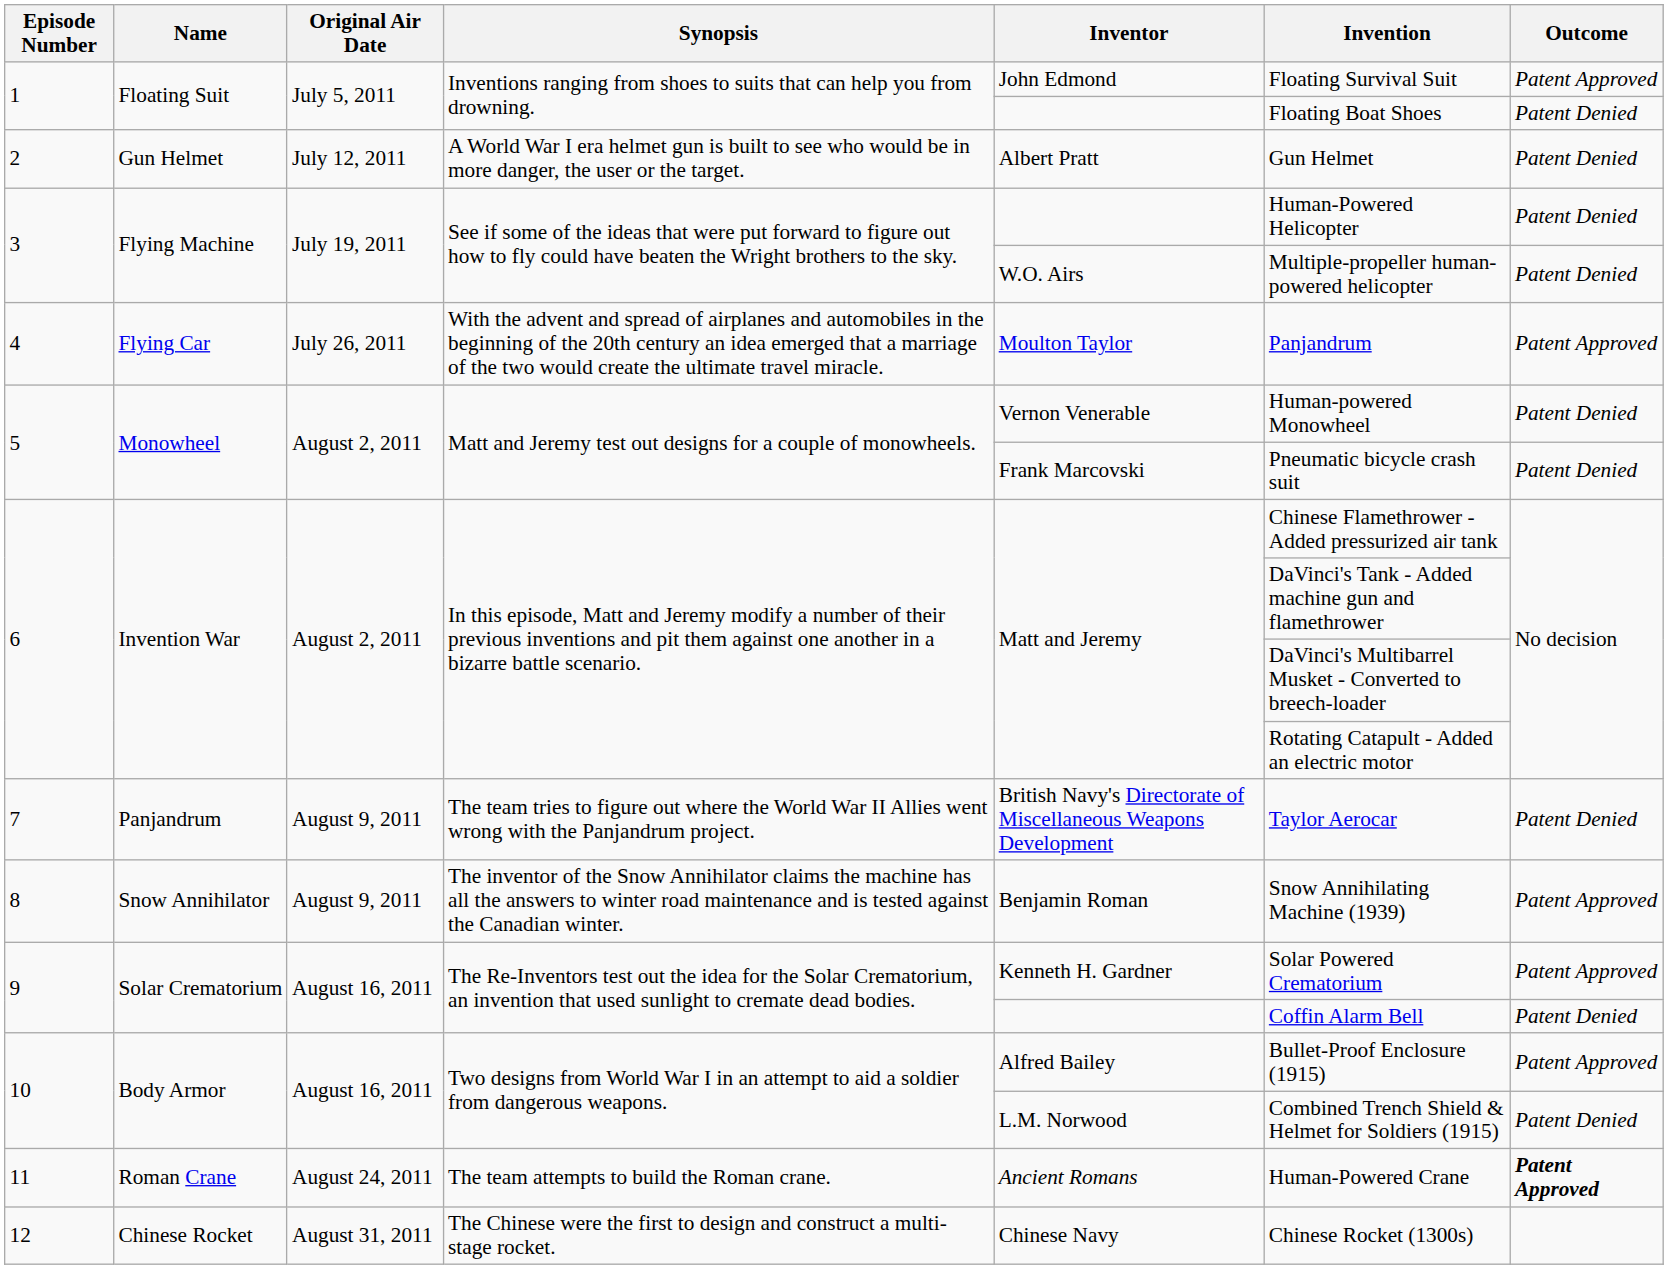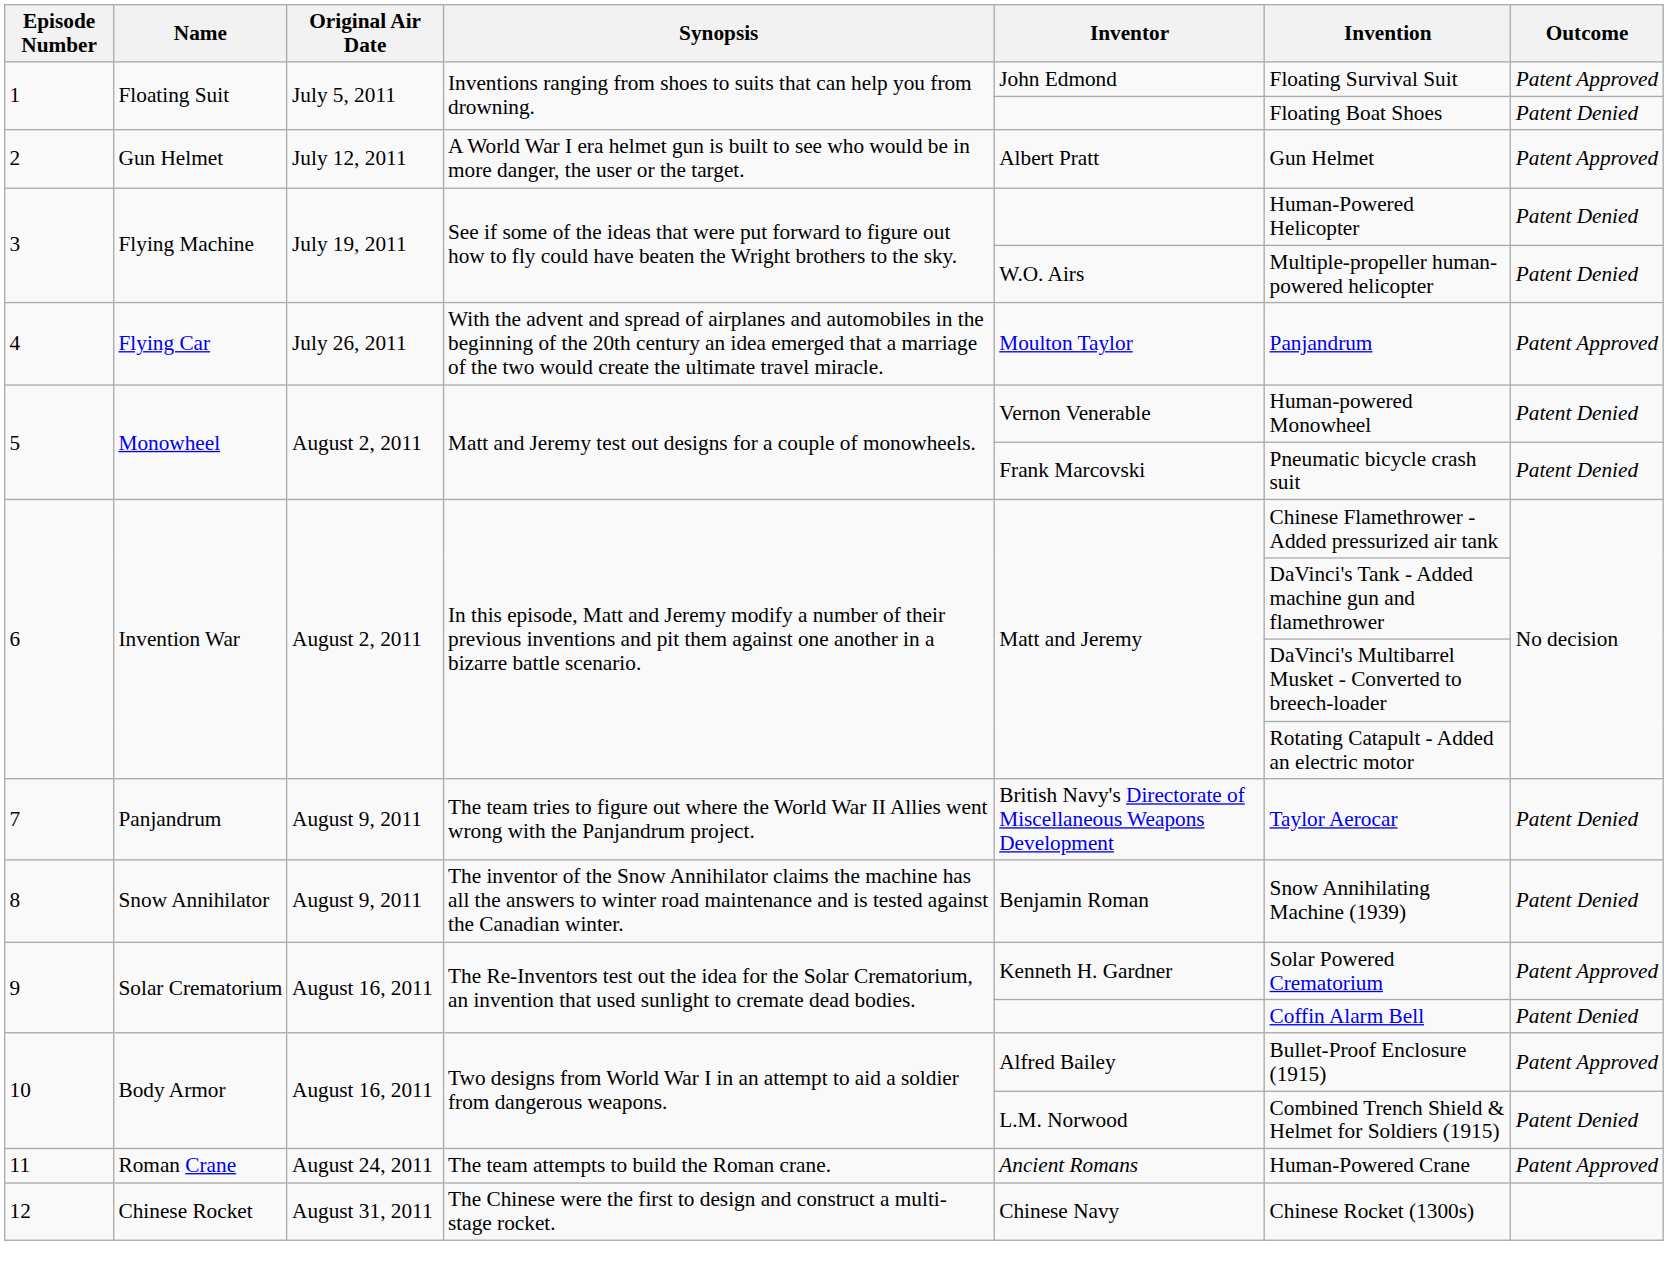(1576, 158) Patent Denied -> (1587, 158) Patent Approved
(1586, 900) Patent Approved -> (1577, 900) Patent Denied
(1557, 1177) bold -> (1587, 1165) normal
